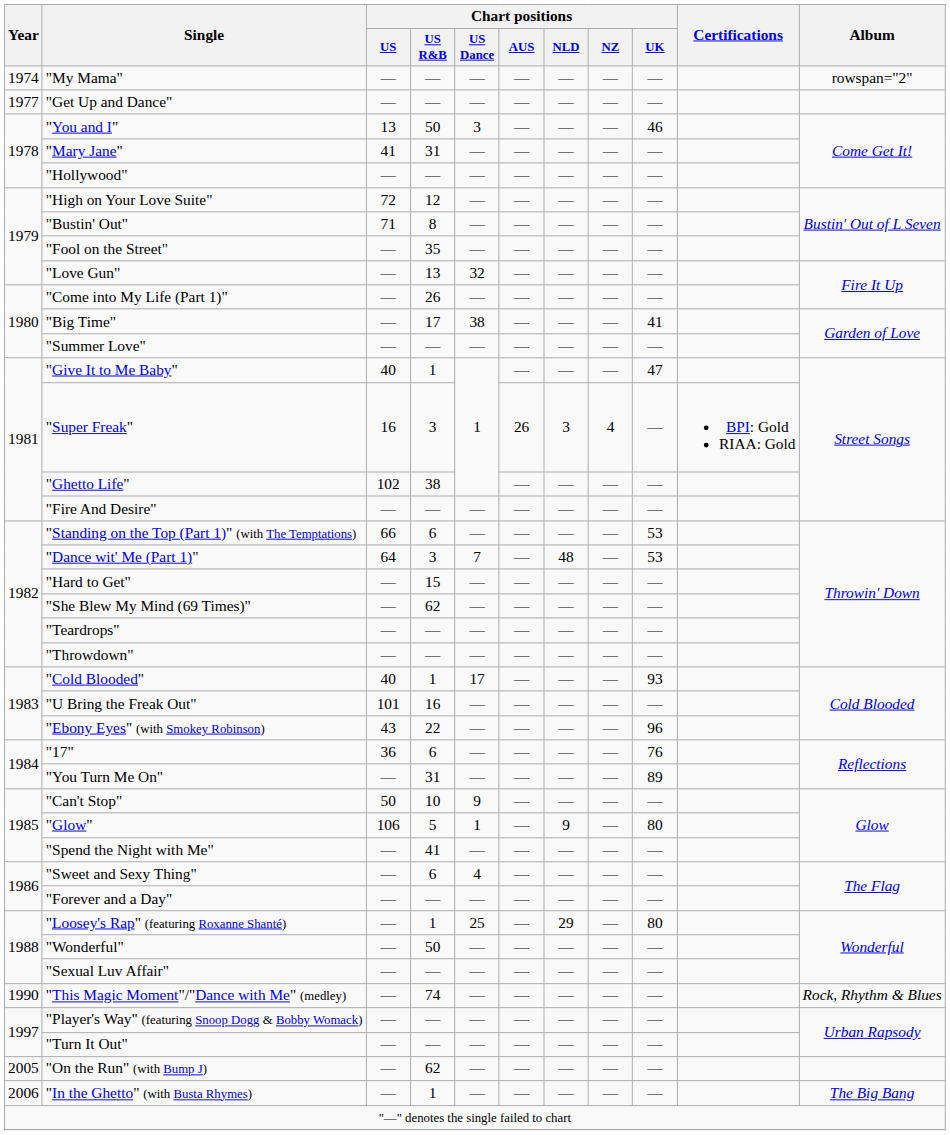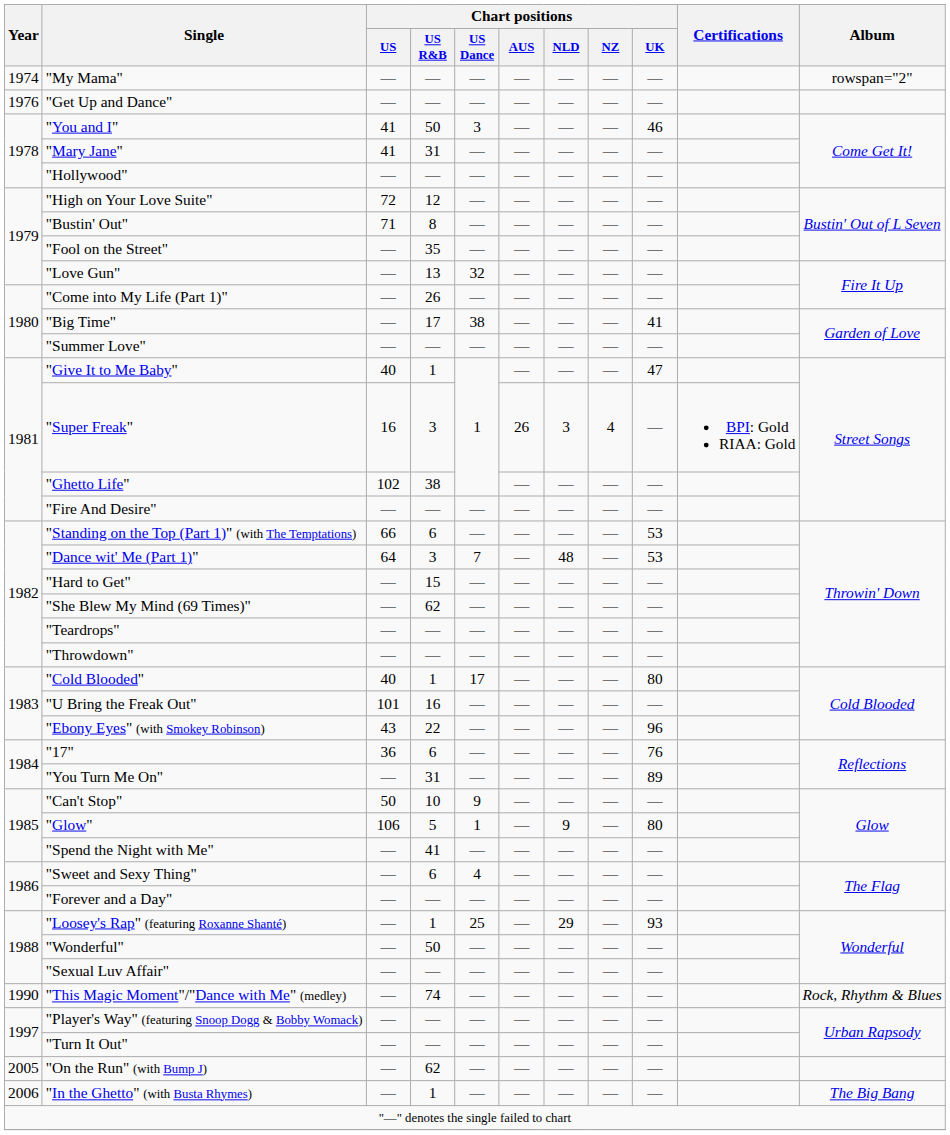(23, 102) 1977 -> (23, 102) 1976
(388, 126) 13 -> (388, 126) 41
(655, 679) 93 -> (655, 679) 80
(655, 922) 80 -> (655, 922) 93
